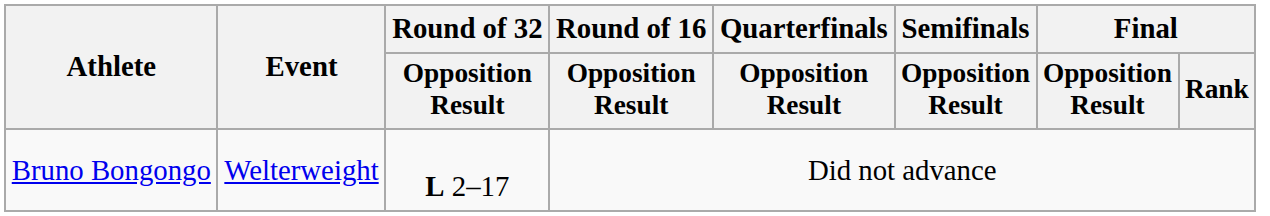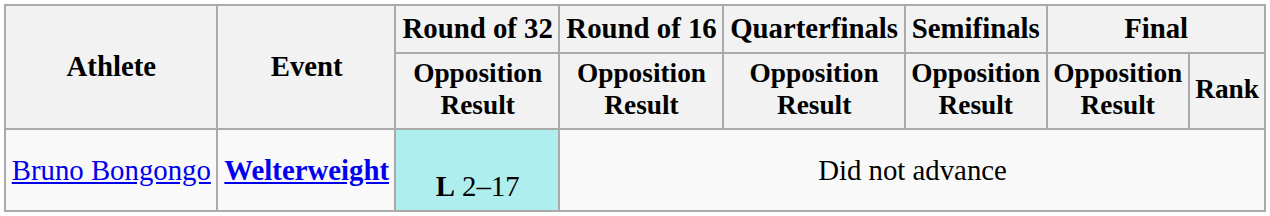(302, 170) normal -> (307, 170) bold
(467, 187) no background -> (478, 187) paleturquoise background
